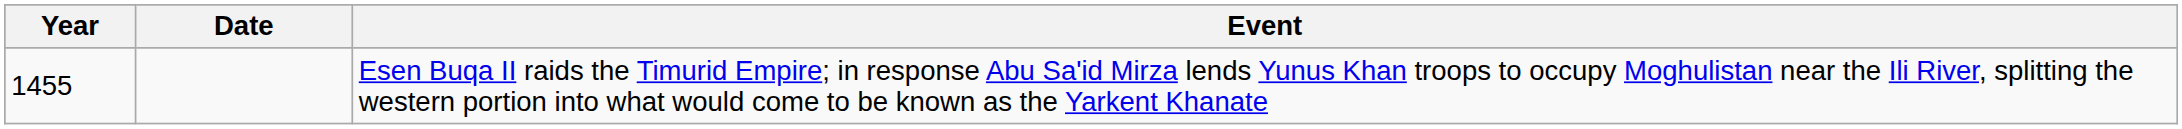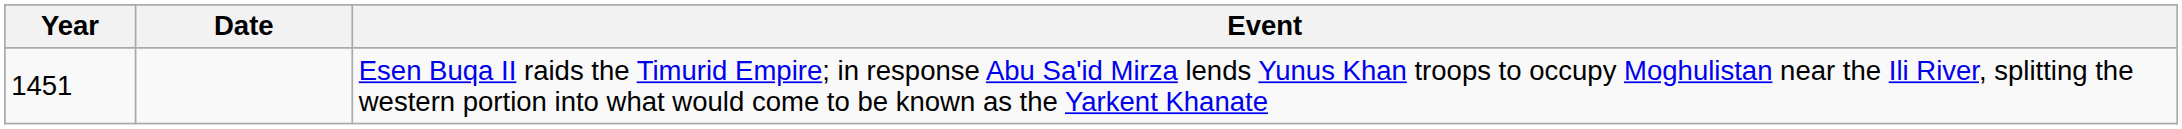(42, 85) 1455 -> (42, 85) 1451
